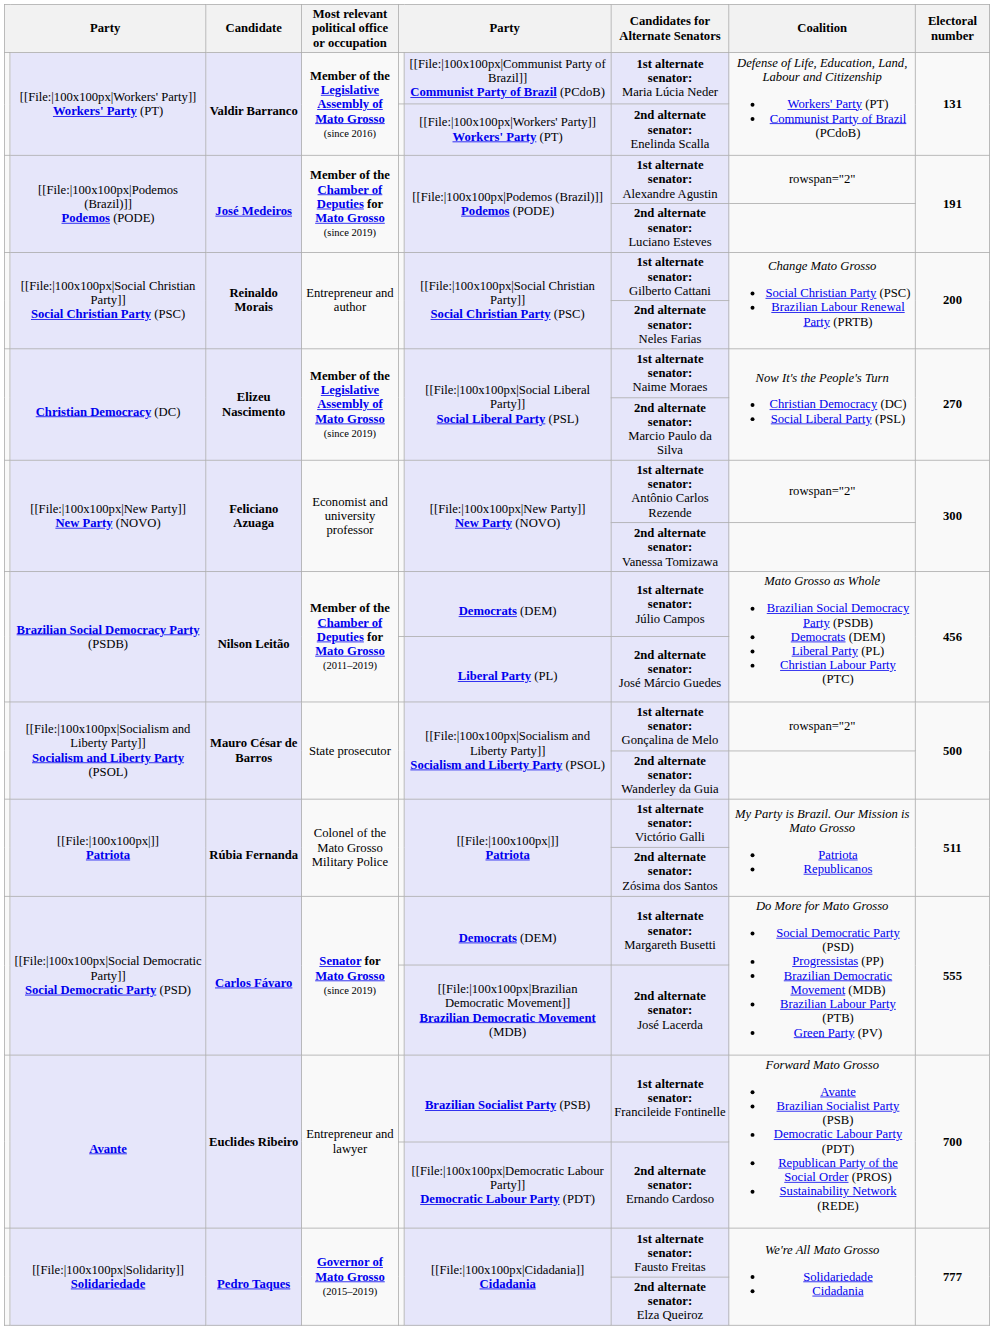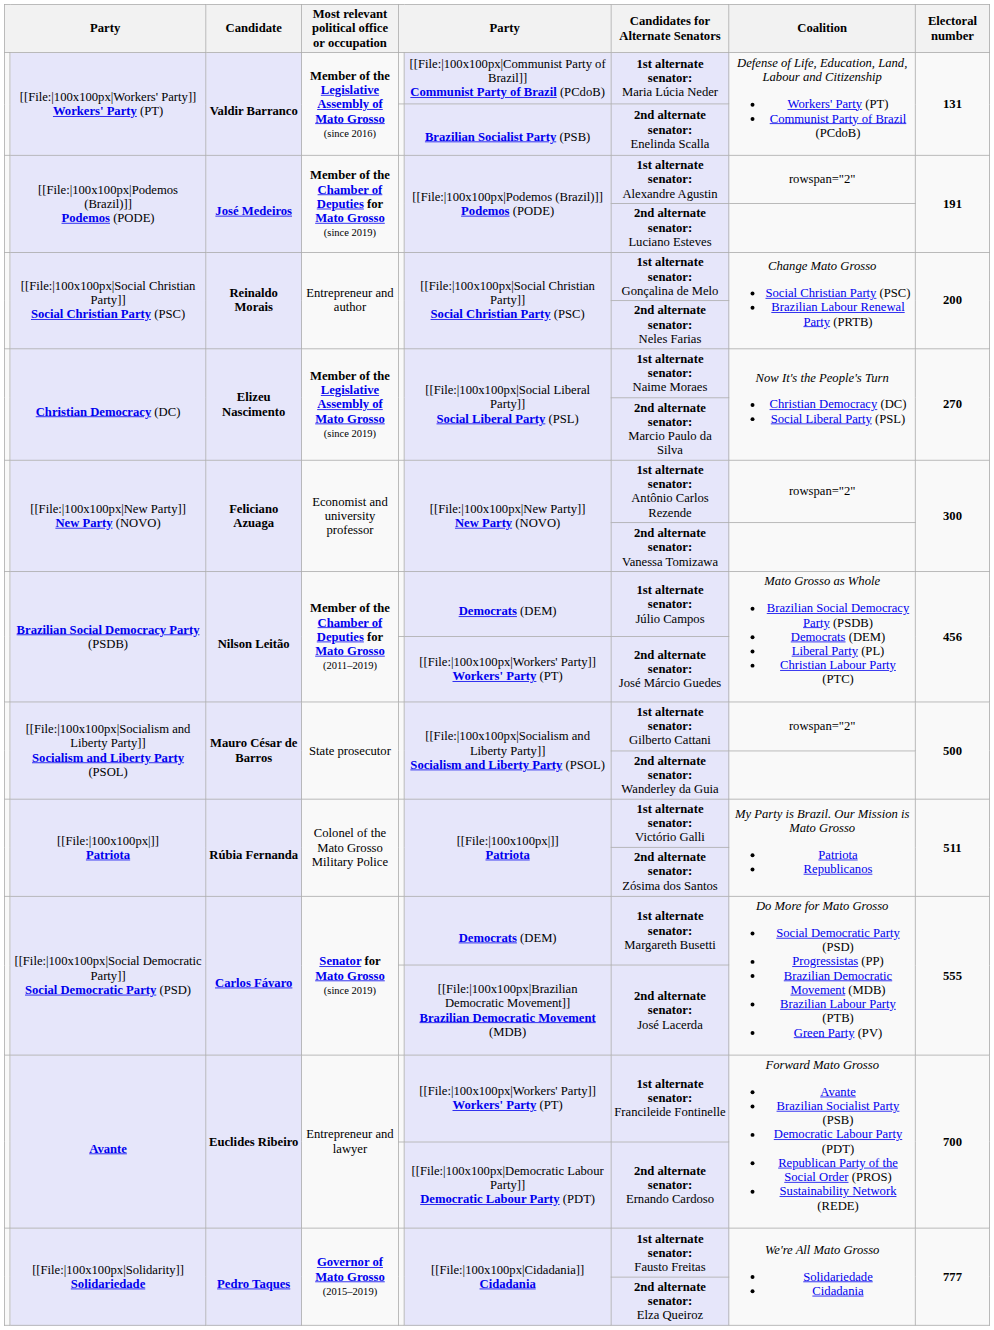(508, 129) [[File:|100x100px|Workers' Party]] Workers' Party (PT) -> (508, 136) Brazilian Socialist Party (PSB)
(670, 276) 1st alternate senator: Gilberto Cattani -> (670, 276) 1st alternate senator: Gonçalina de Melo
(508, 676) Liberal Party (PL) -> (508, 669) [[File:|100x100px|Workers' Party]] Workers' Party (PT)
(670, 726) 1st alternate senator: Gonçalina de Melo -> (670, 726) 1st alternate senator: Gilberto Cattani
(508, 1105) Brazilian Socialist Party (PSB) -> (508, 1098) [[File:|100x100px|Workers' Party]] Workers' Party (PT)
